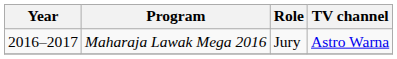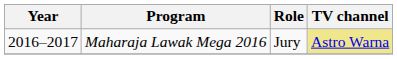(350, 41) no background -> (350, 41) khaki background
